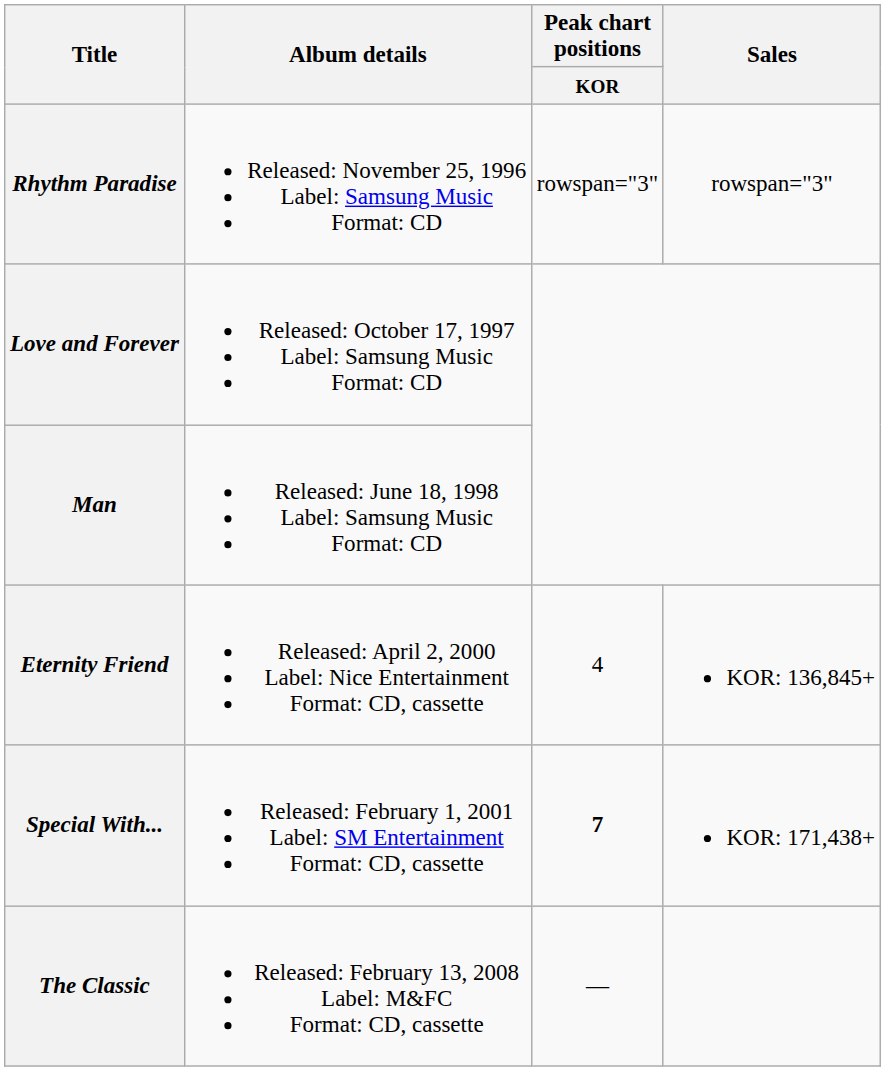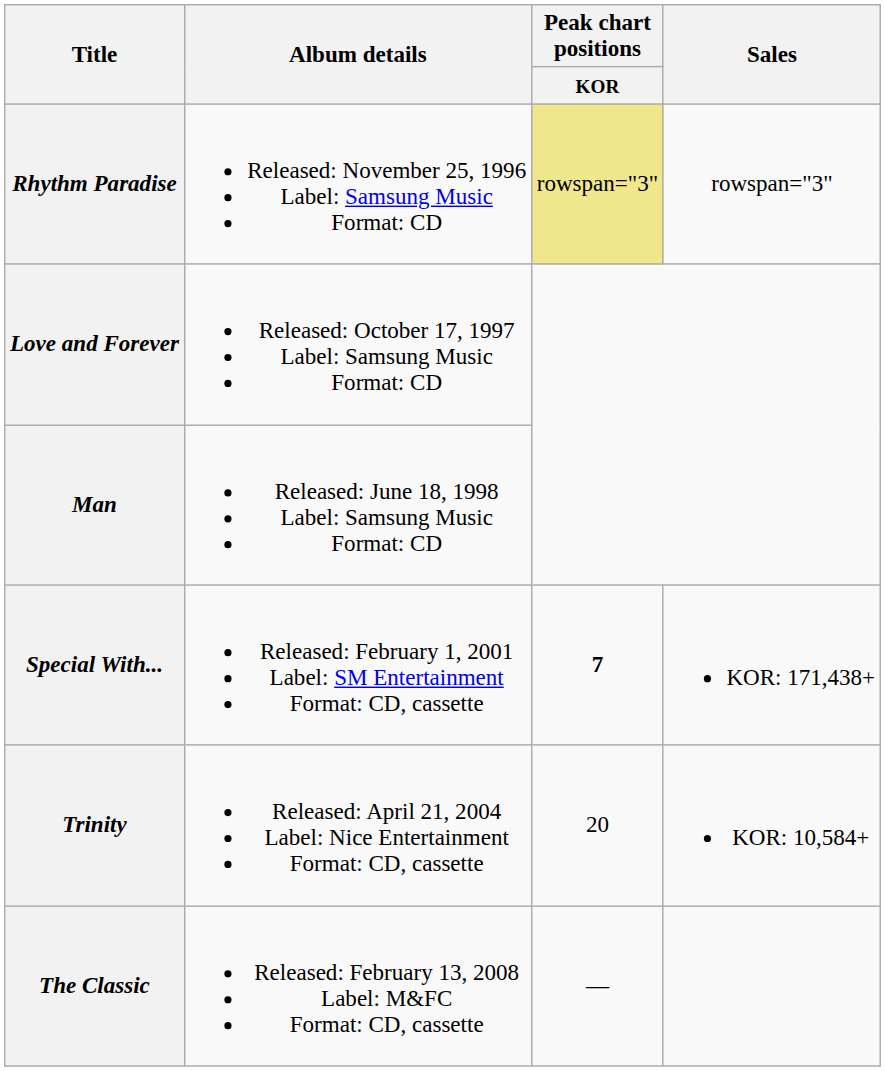(597, 183) no background -> (597, 183) khaki background
- row: (94, 664)
+ row: (94, 825)
